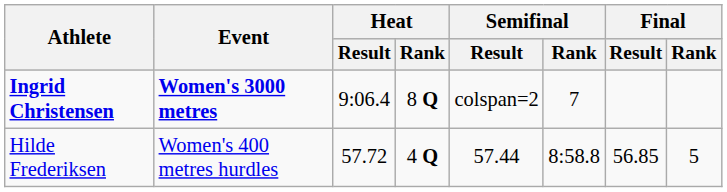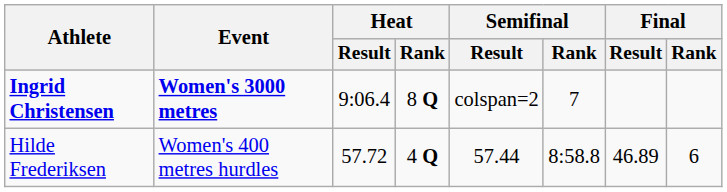(636, 157) 56.85 -> (636, 157) 46.89
(694, 157) 5 -> (694, 157) 6
